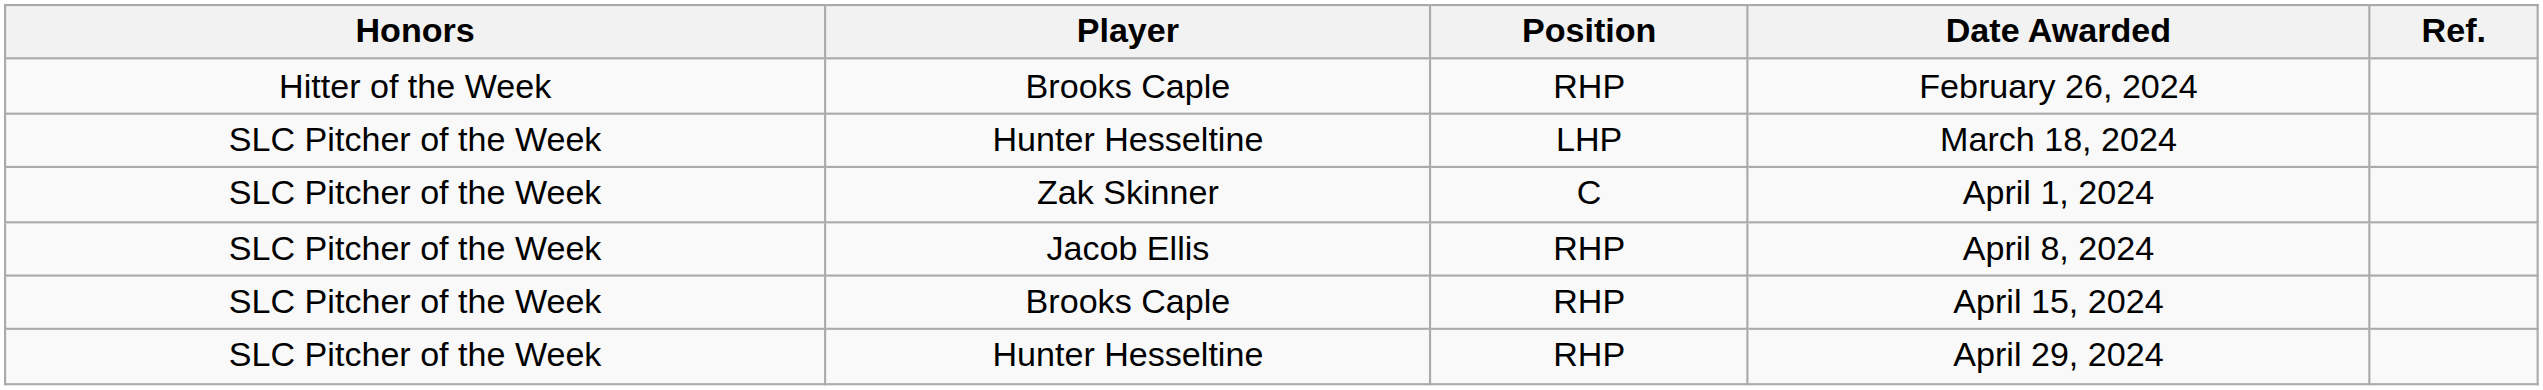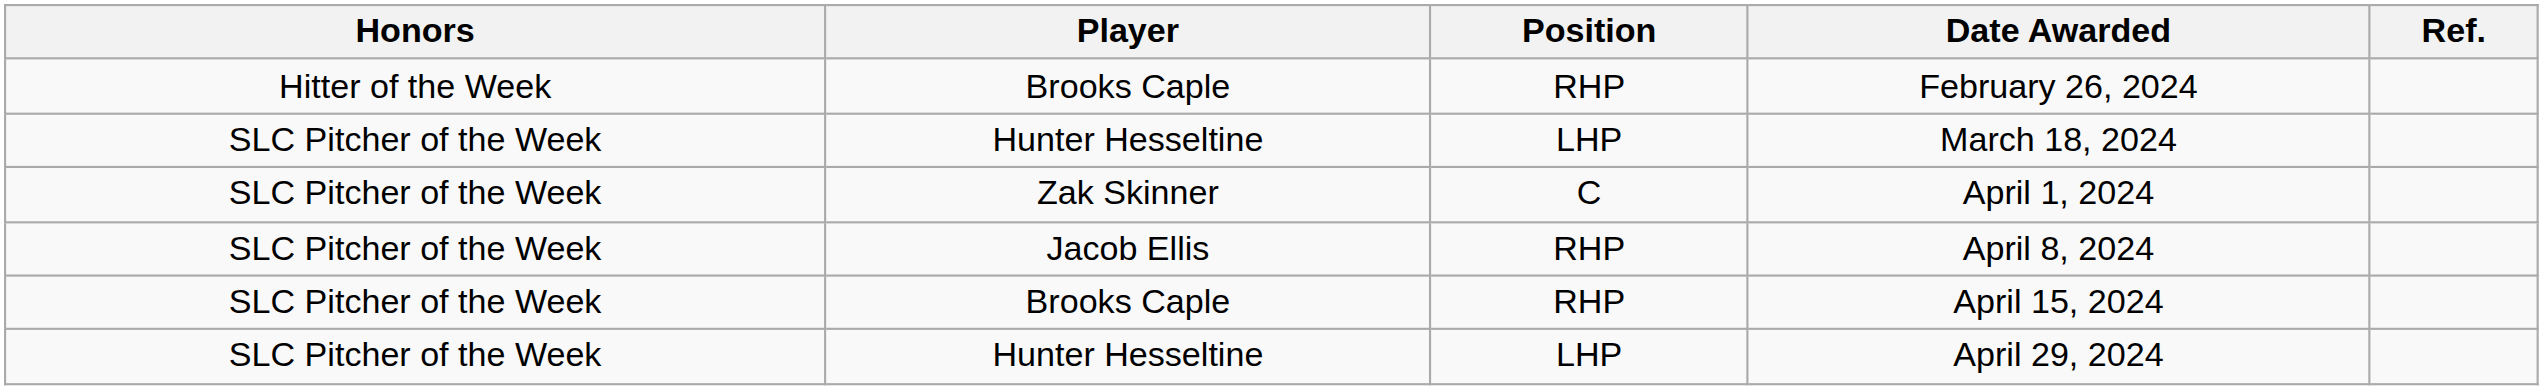(1589, 355) RHP -> (1589, 355) LHP
